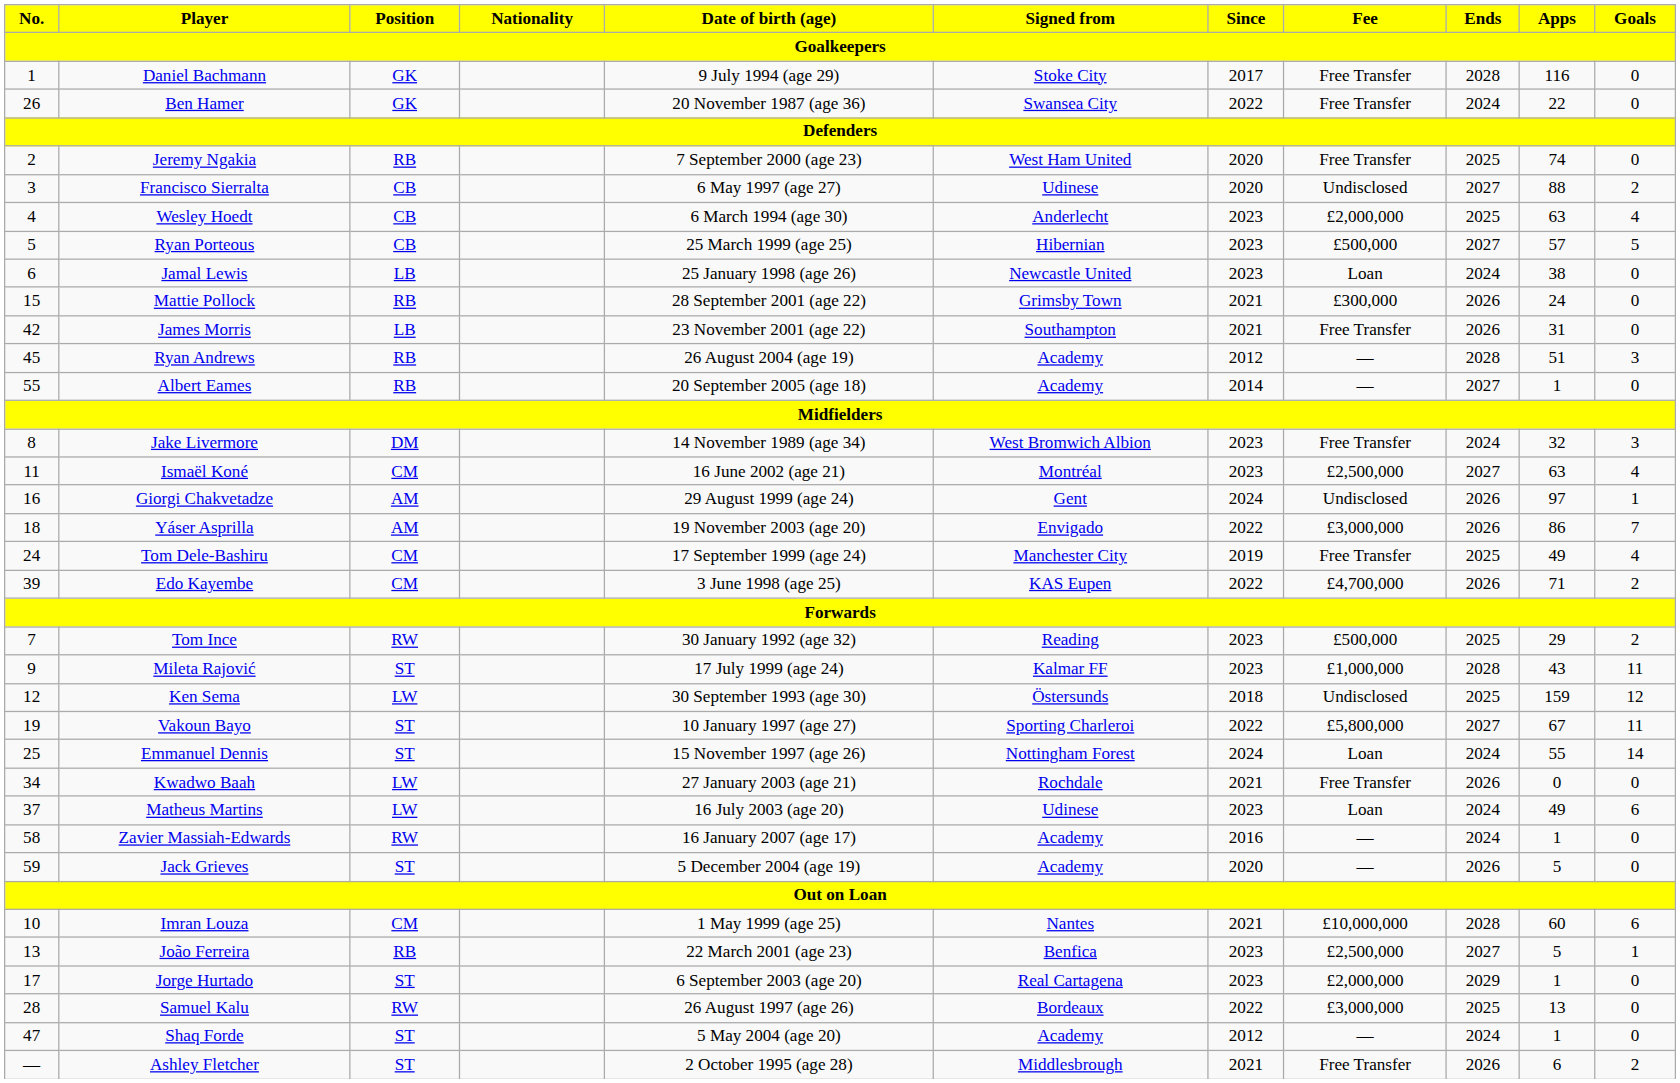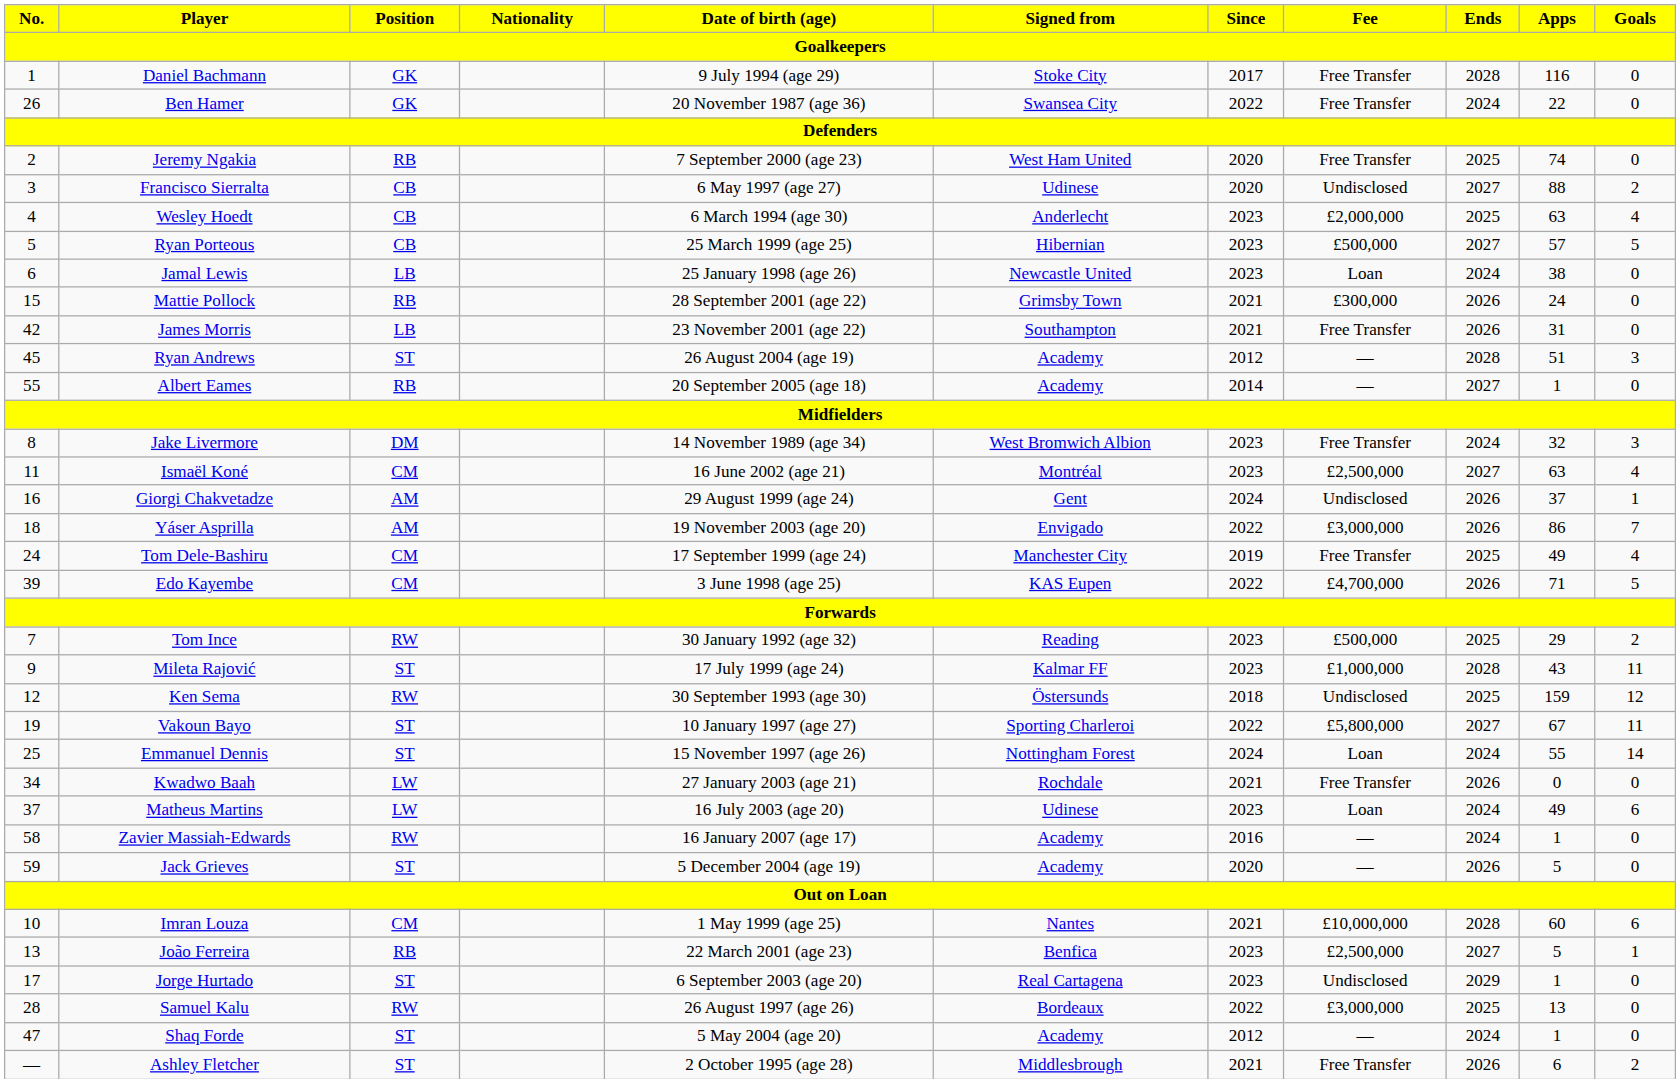(405, 357) RB -> (405, 357) ST
(1557, 498) 97 -> (1557, 498) 37
(1635, 583) 2 -> (1635, 583) 5
(405, 696) LW -> (405, 696) RW
(1365, 979) £2,000,000 -> (1365, 979) Undisclosed
